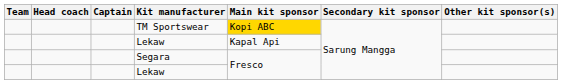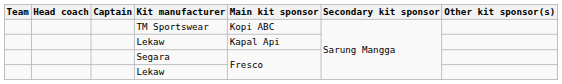(252, 27) gold background -> (252, 27) no background
